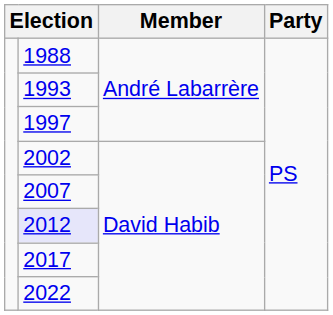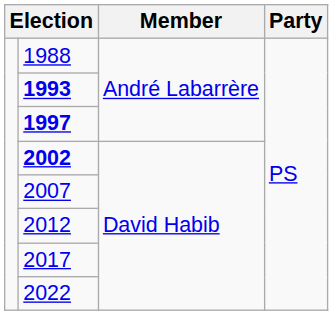(47, 89) normal -> (47, 89) bold
(47, 123) normal -> (47, 123) bold
(47, 157) normal -> (47, 157) bold
(47, 225) lavender background -> (47, 225) no background
